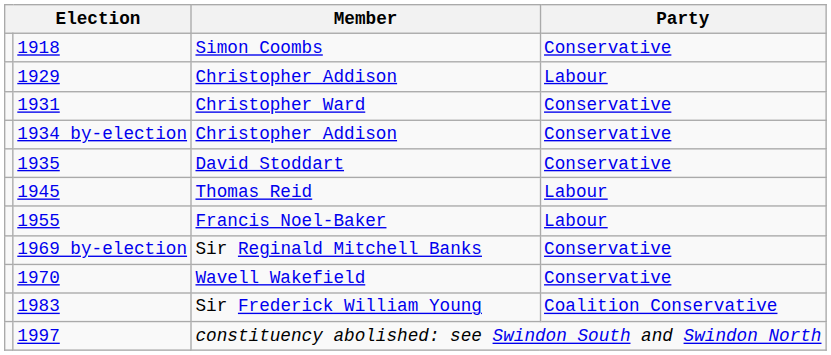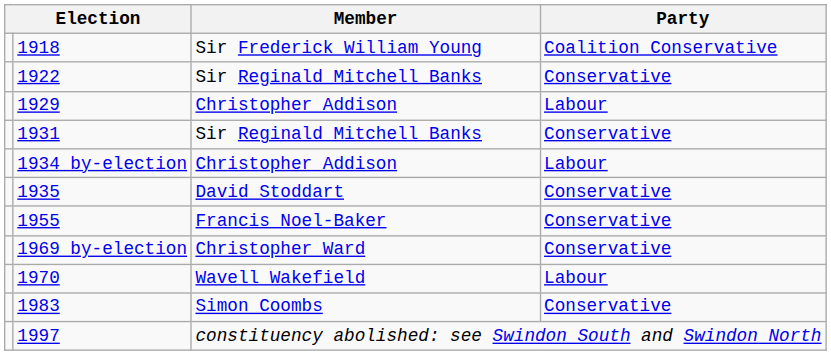(259, 48) Simon Coombs -> (339, 48) Sir Frederick William Young
(608, 48) Conservative -> (661, 48) Coalition Conservative
+ row: (39, 77)
(280, 106) Christopher Ward -> (339, 134) Sir Reginald Mitchell Banks
(608, 134) Conservative -> (576, 163) Labour
- row: (39, 192)
(576, 221) Labour -> (608, 221) Conservative
(339, 250) Sir Reginald Mitchell Banks -> (280, 250) Christopher Ward
(608, 278) Conservative -> (576, 278) Labour
(339, 307) Sir Frederick William Young -> (259, 307) Simon Coombs
(661, 307) Coalition Conservative -> (608, 307) Conservative
